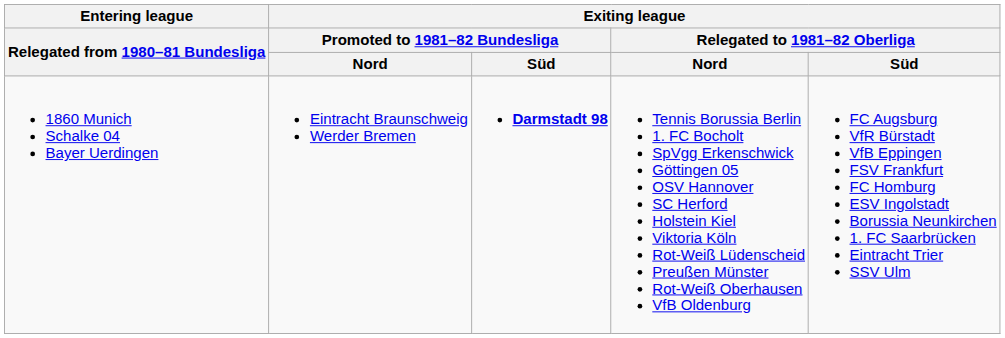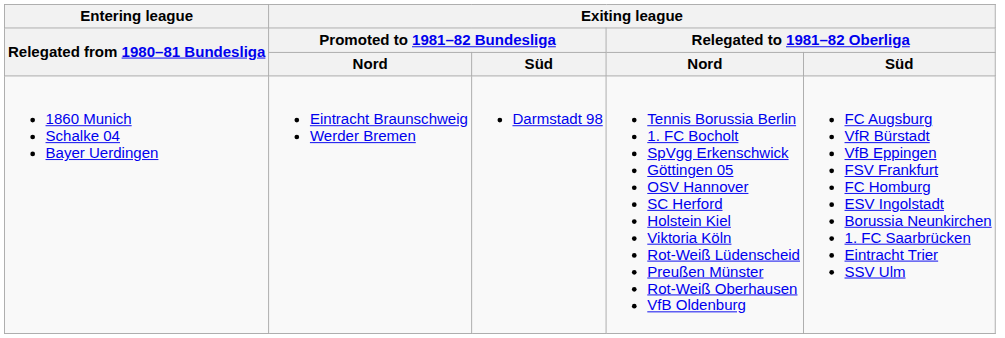(541, 120) bold -> (539, 120) normal
